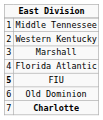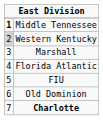(9, 25) normal -> (9, 25) bold
(9, 39) no background -> (9, 39) lightgrey background
(9, 80) bold -> (9, 80) normal
